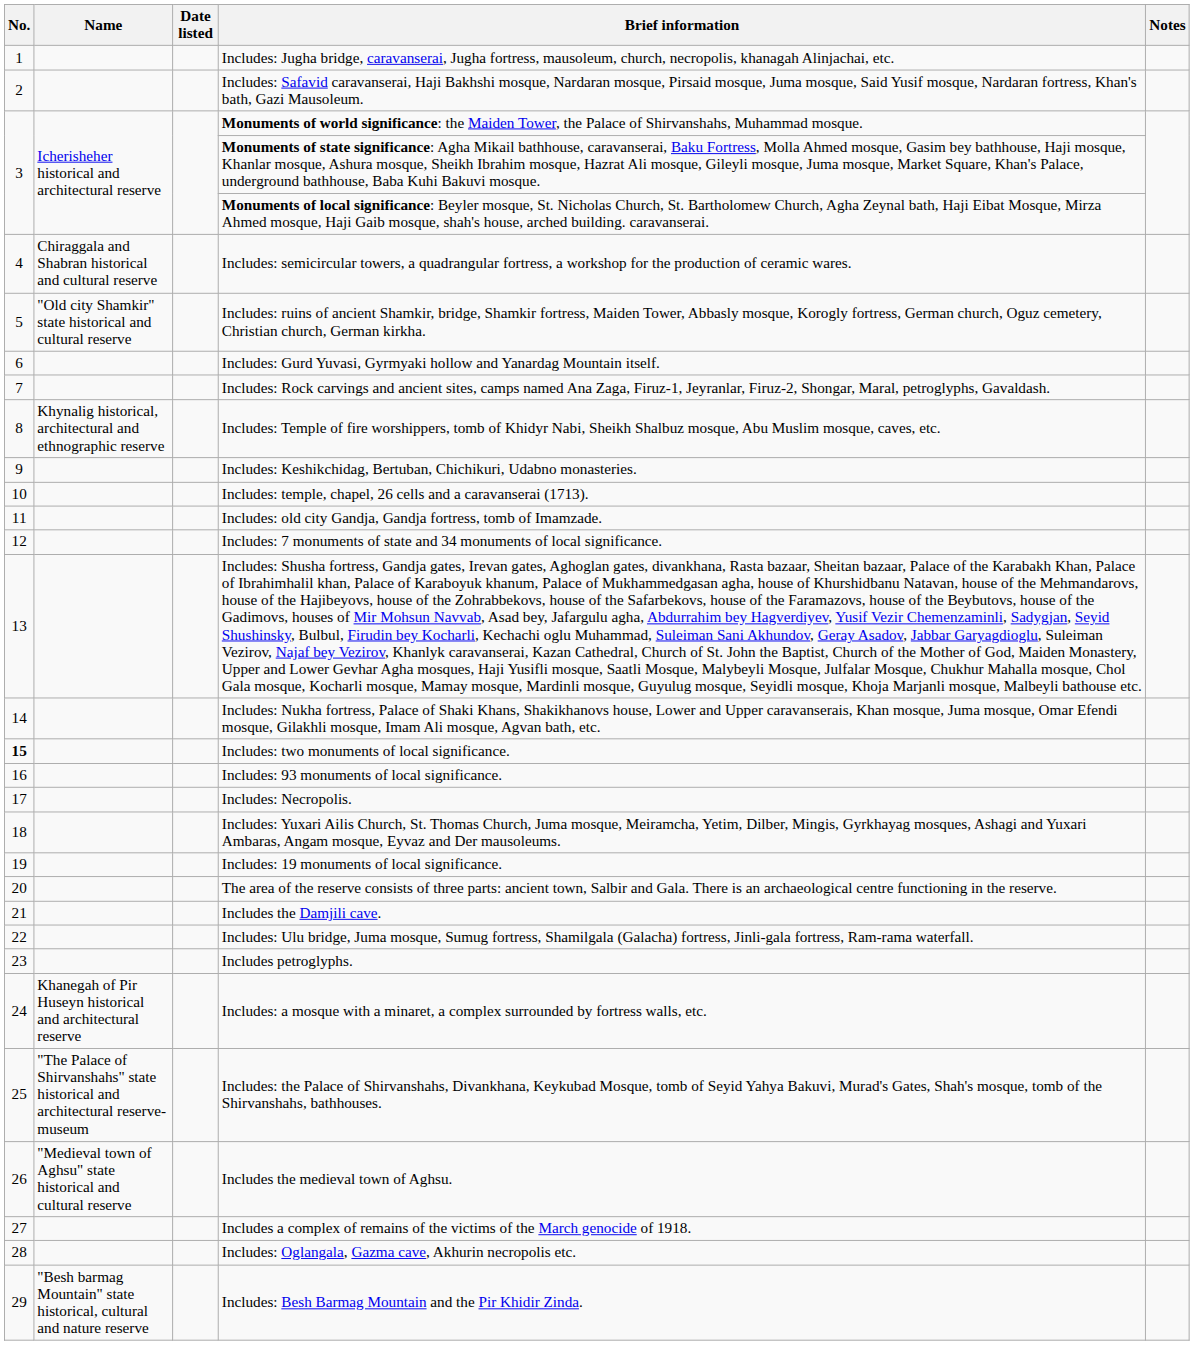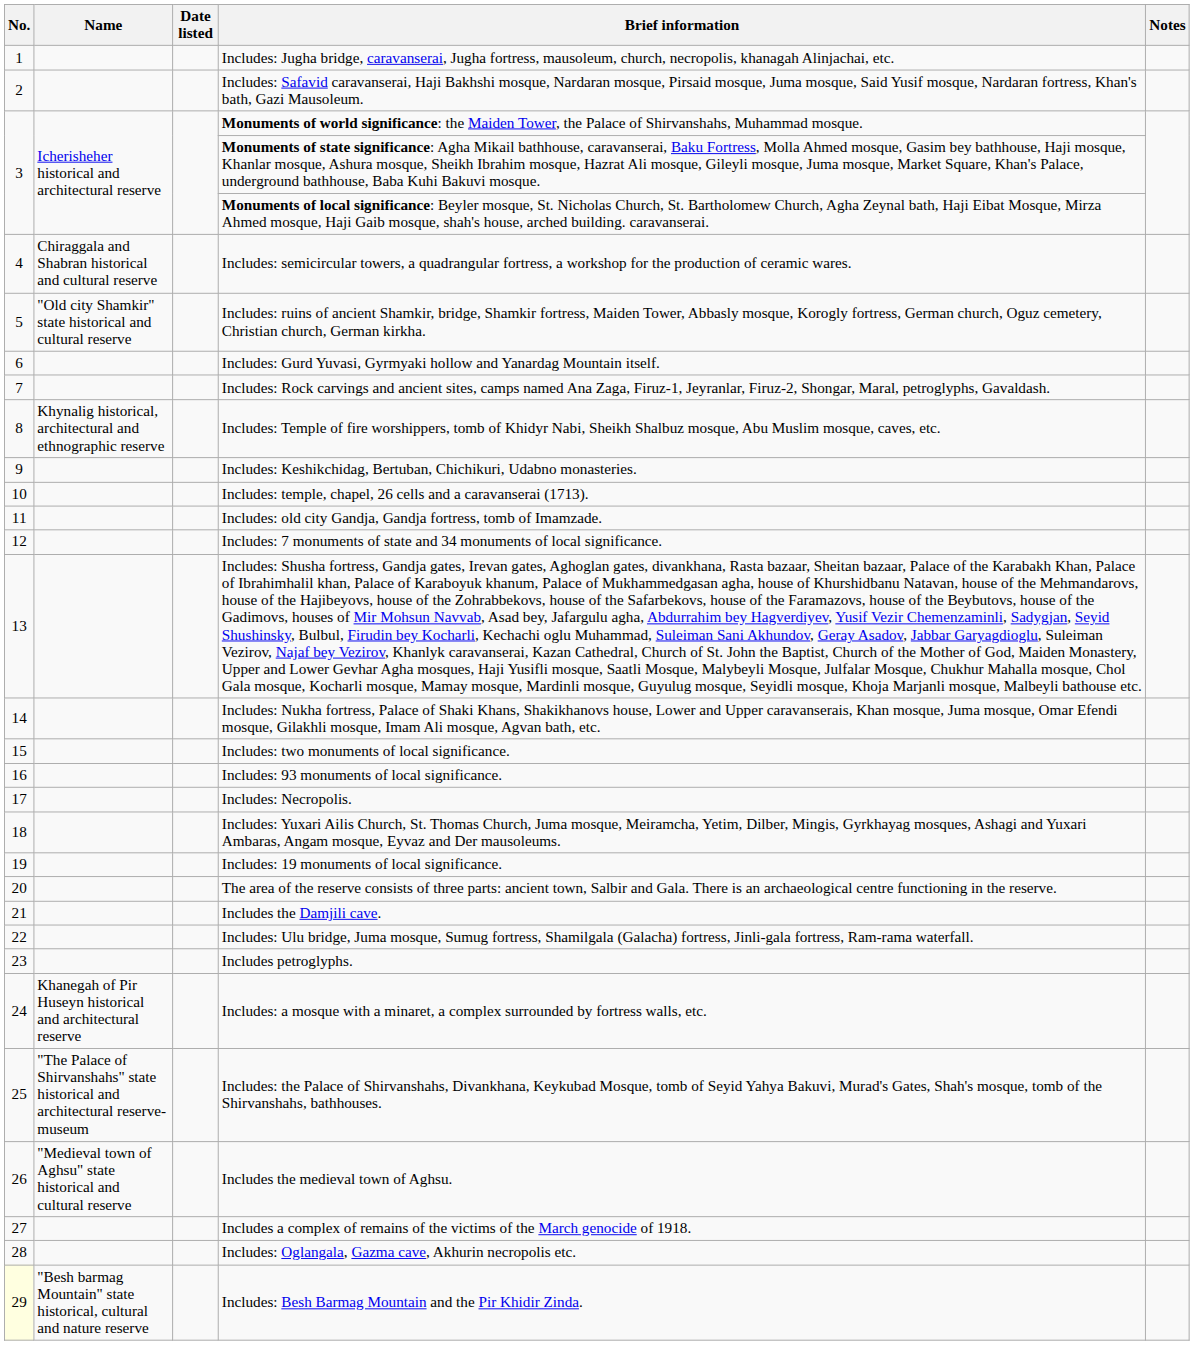(19, 751) bold -> (19, 751) normal
(19, 1302) no background -> (19, 1302) lightyellow background
